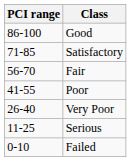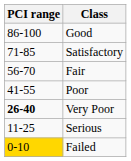(21, 109) normal -> (21, 109) bold
(18, 147) no background -> (18, 147) gold background
